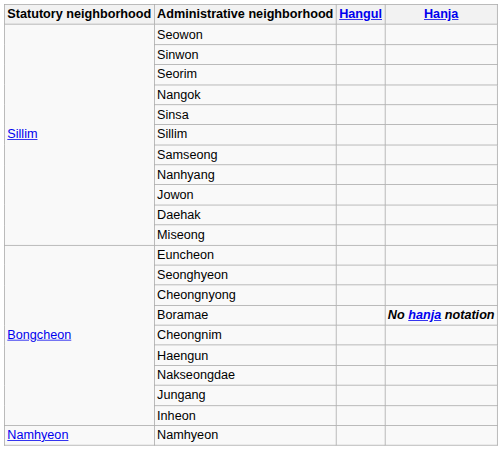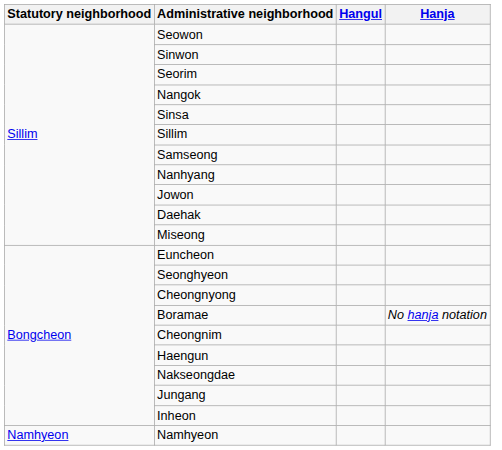(441, 315) bold -> (437, 315) normal
